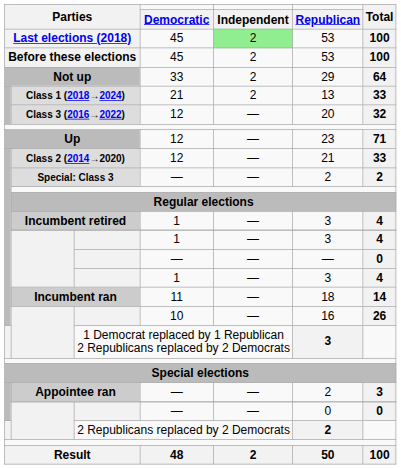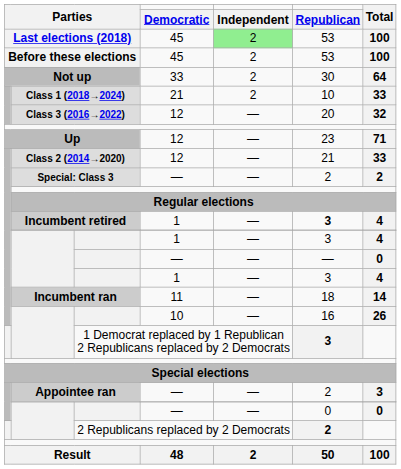(328, 76) 29 -> (328, 76) 30
(328, 95) 13 -> (328, 95) 10
(328, 220) normal -> (328, 220) bold
